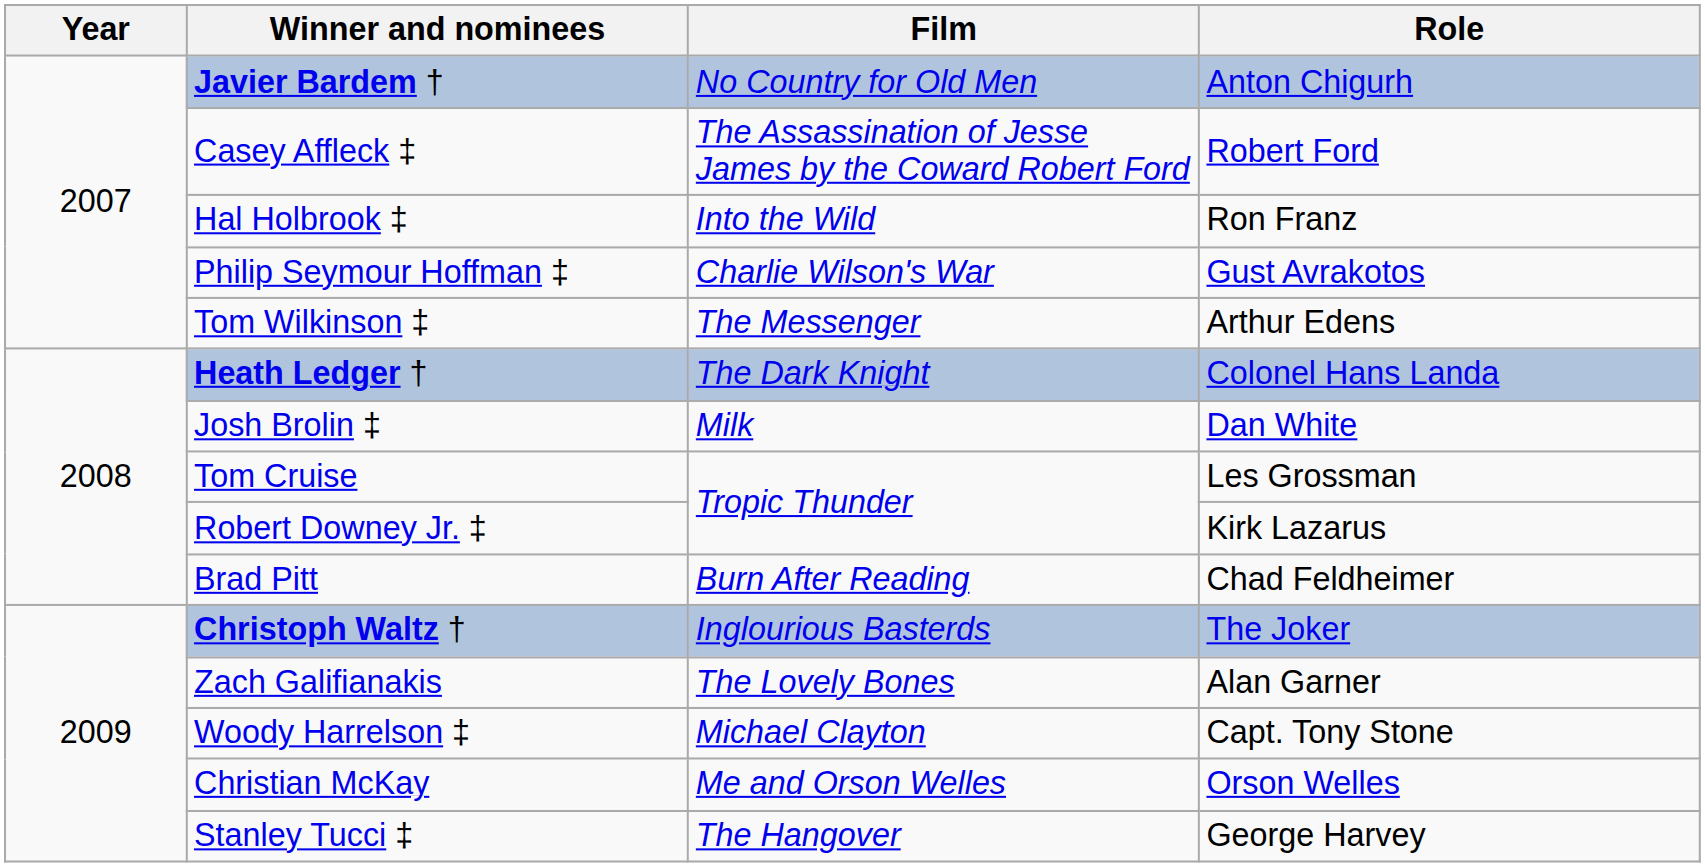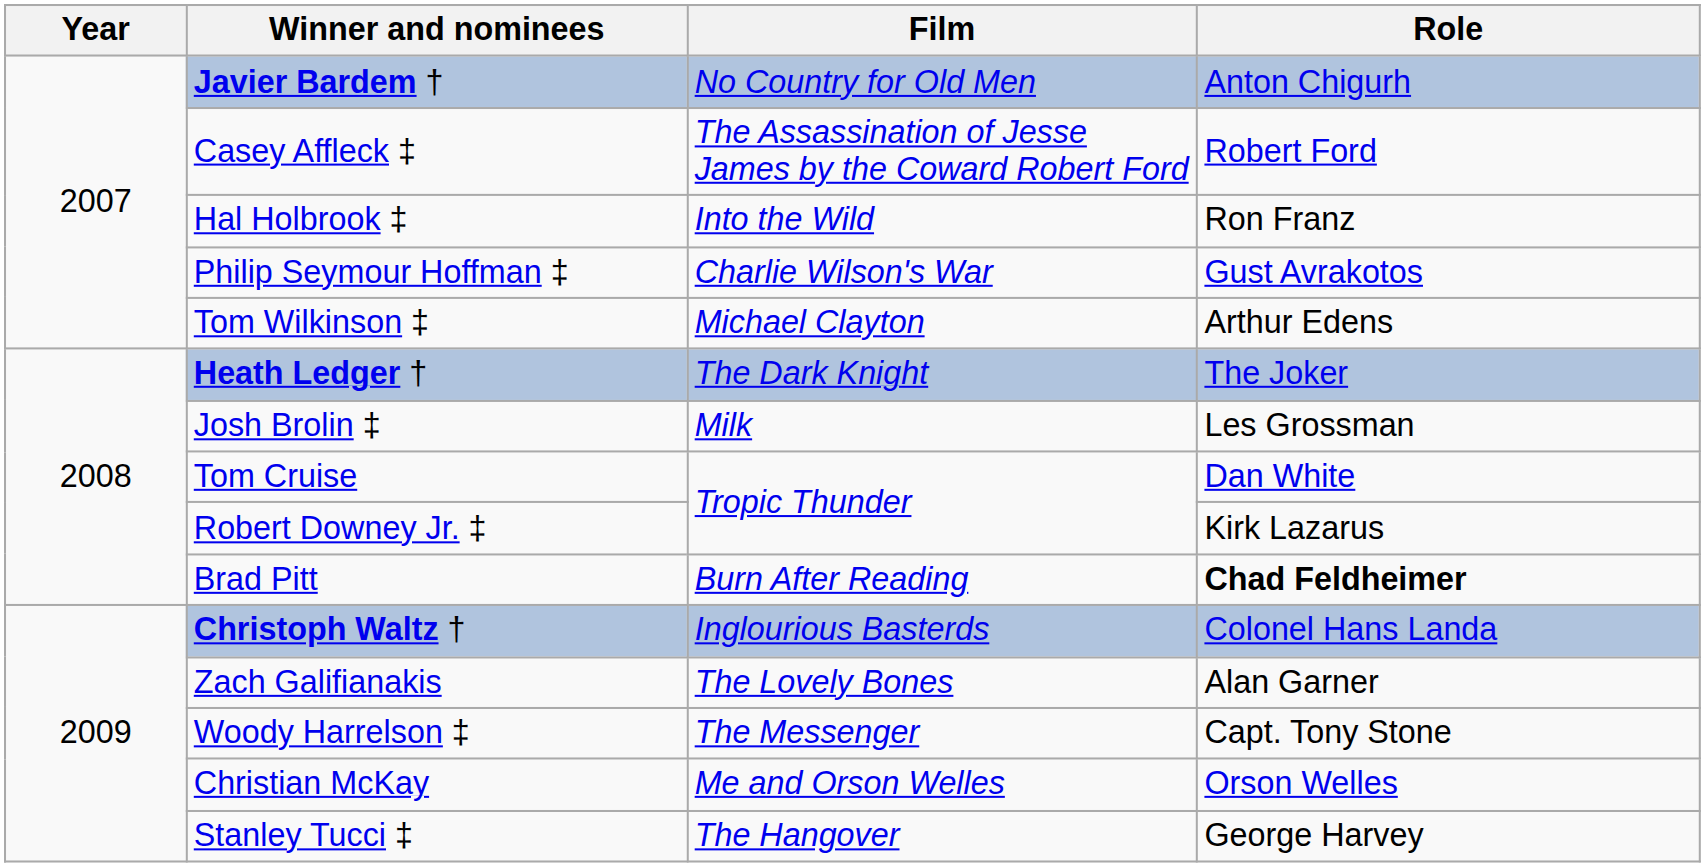(808, 322) The Messenger -> (810, 322) Michael Clayton
(1353, 374) Colonel Hans Landa -> (1276, 374) The Joker
(1282, 425) Dan White -> (1310, 425) Les Grossman
(1312, 476) Les Grossman -> (1280, 476) Dan White
(1330, 579) normal -> (1336, 579) bold
(1278, 630) The Joker -> (1351, 630) Colonel Hans Landa
(811, 732) Michael Clayton -> (807, 732) The Messenger
